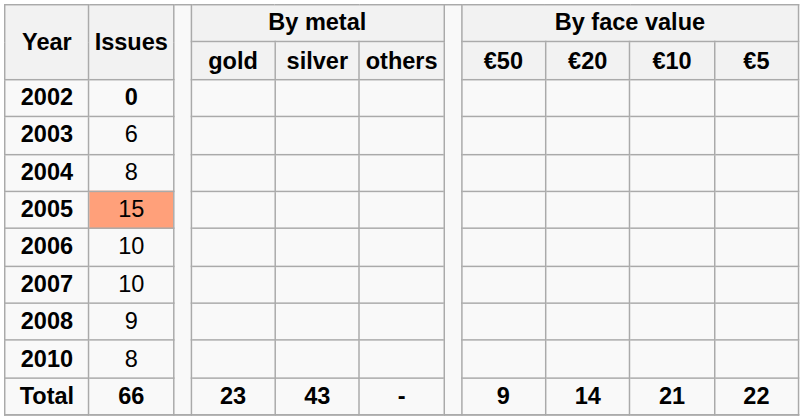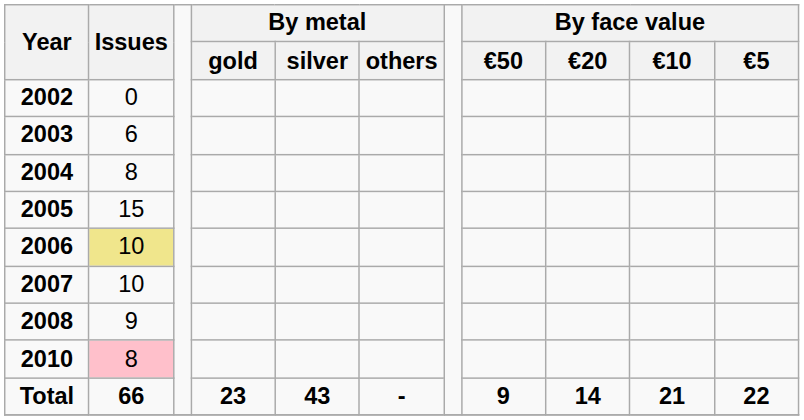(131, 97) bold -> (131, 97) normal
(131, 209) lightsalmon background -> (131, 209) no background
(131, 246) no background -> (131, 246) khaki background
(131, 358) no background -> (131, 358) pink background
